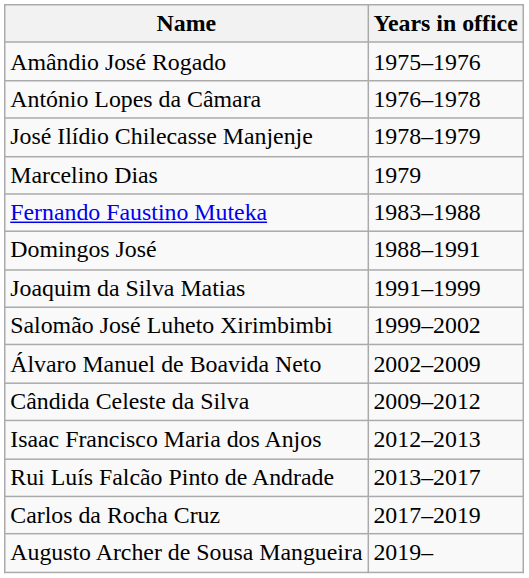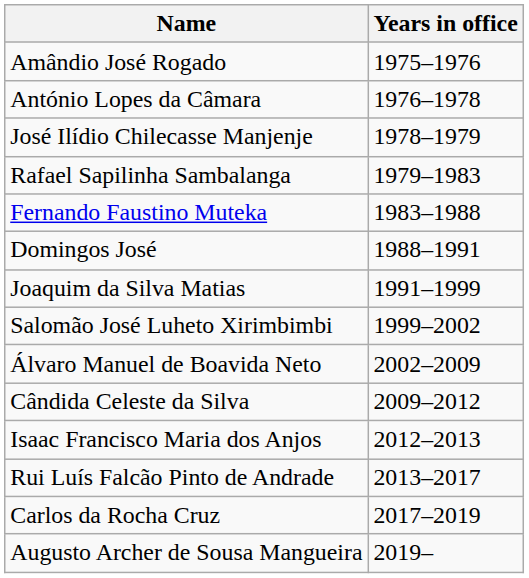- row: (84, 174)
+ row: (151, 174)
